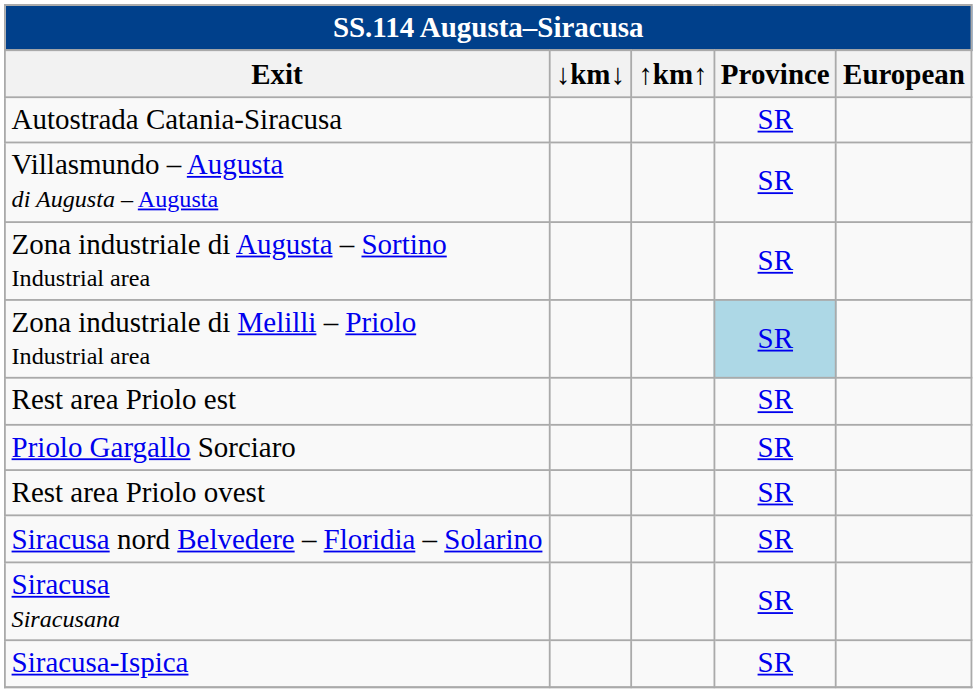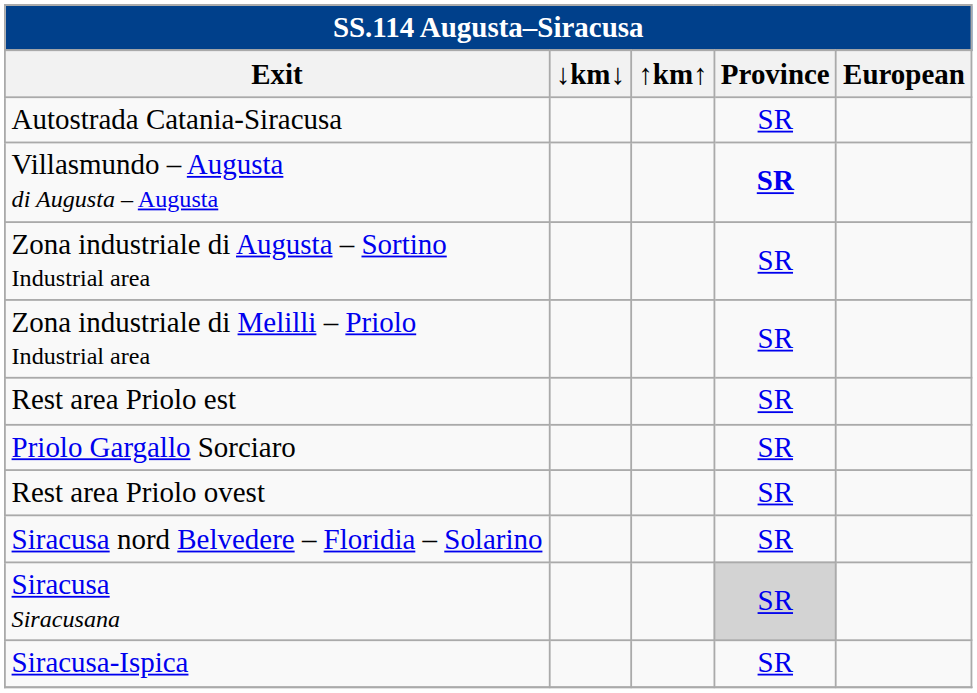(775, 181) normal -> (775, 181) bold
(775, 338) lightblue background -> (775, 338) no background
(775, 600) no background -> (775, 600) lightgrey background
